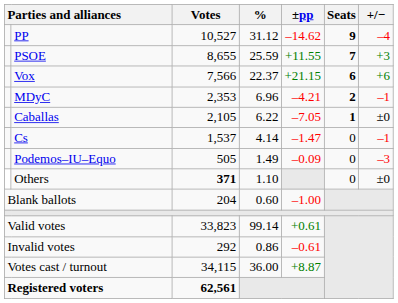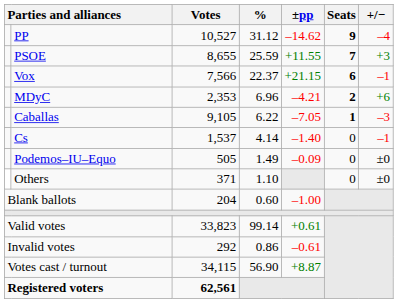(383, 76) +6 -> (384, 76) –1
(384, 96) –1 -> (383, 96) +6
(222, 117) 2,105 -> (222, 117) 9,105
(383, 117) ±0 -> (384, 117) –3
(306, 138) –1.47 -> (306, 138) –1.40
(384, 158) –3 -> (383, 158) ±0
(226, 179) bold -> (226, 179) normal
(264, 267) 36.00 -> (264, 267) 56.90
